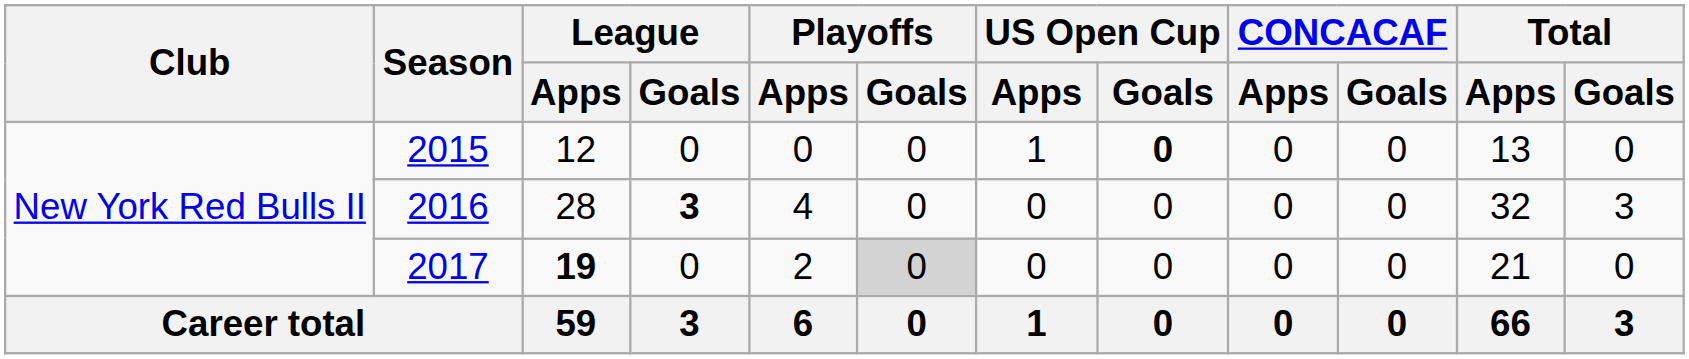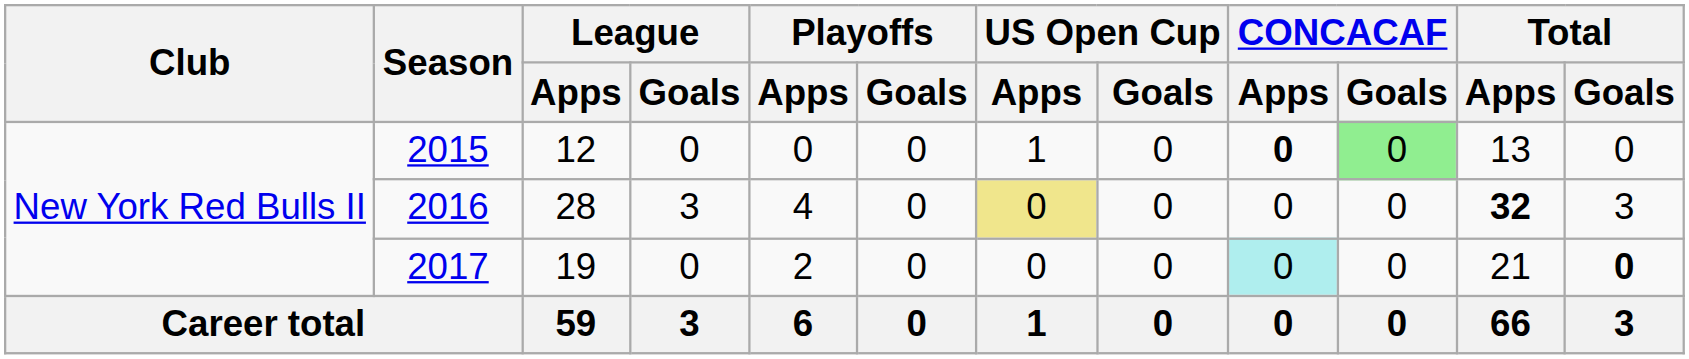(1163, 149) bold -> (1163, 149) normal
(1283, 149) normal -> (1283, 149) bold
(1397, 149) no background -> (1397, 149) lightgreen background
(689, 207) bold -> (689, 207) normal
(1036, 207) no background -> (1036, 207) khaki background
(1510, 207) normal -> (1510, 207) bold
(576, 265) bold -> (576, 265) normal
(917, 265) lightgrey background -> (917, 265) no background
(1283, 265) no background -> (1283, 265) paleturquoise background
(1624, 265) normal -> (1624, 265) bold
